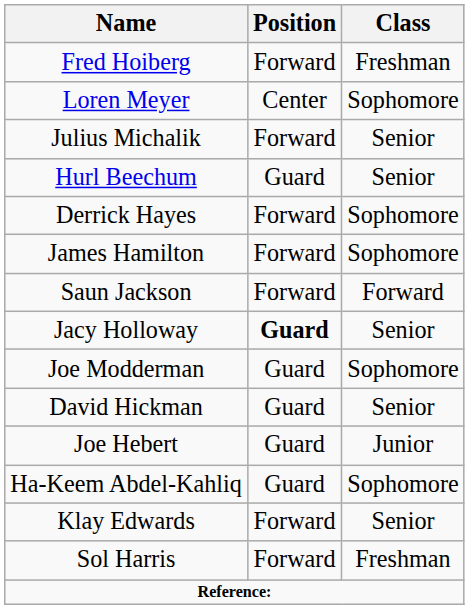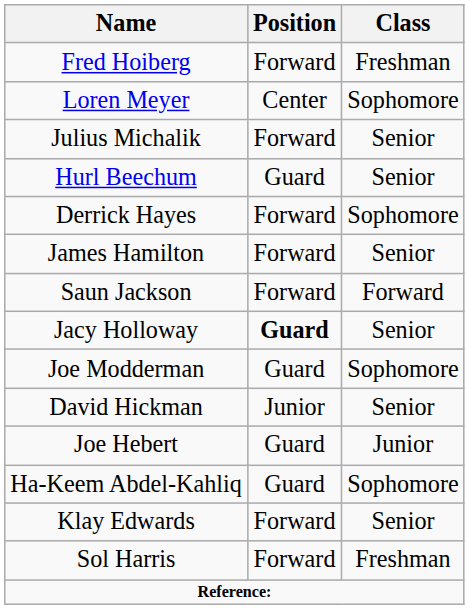(403, 253) Sophomore -> (403, 253) Senior
(295, 406) Guard -> (295, 406) Junior
